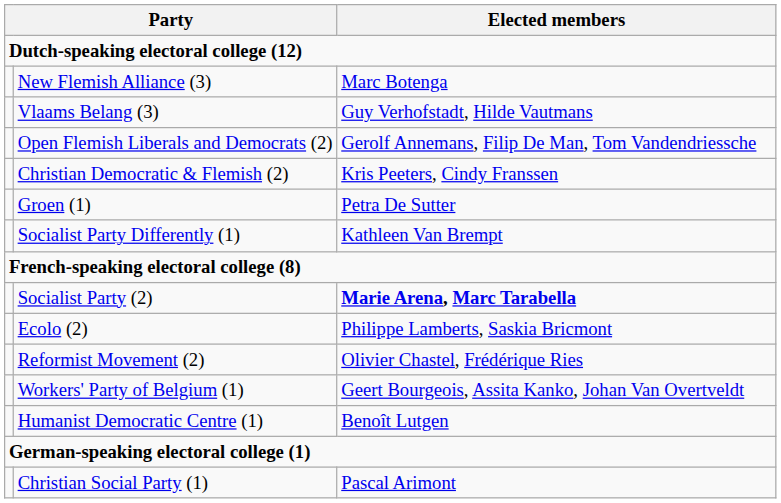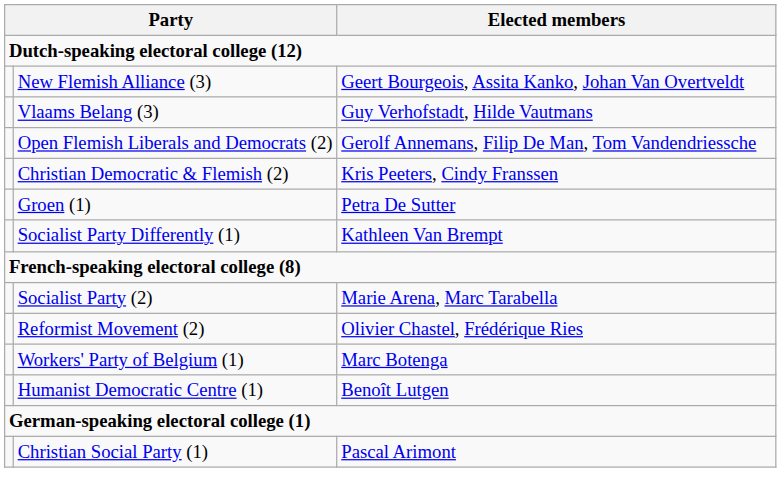(394, 81) Marc Botenga -> (543, 81) Geert Bourgeois, Assita Kanko, Johan Van Overtveldt
(459, 297) bold -> (449, 297) normal
- row: (53, 328)
(543, 390) Geert Bourgeois, Assita Kanko, Johan Van Overtveldt -> (394, 359) Marc Botenga
